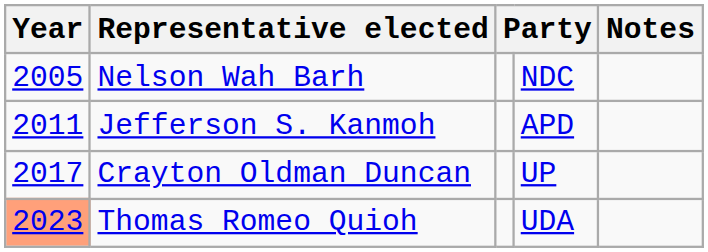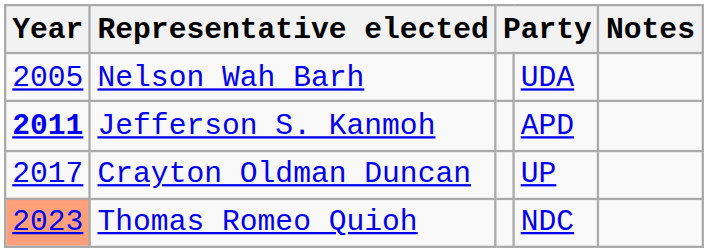(547, 78) NDC -> (547, 78) UDA
(48, 126) normal -> (48, 126) bold
(547, 223) UDA -> (547, 223) NDC
